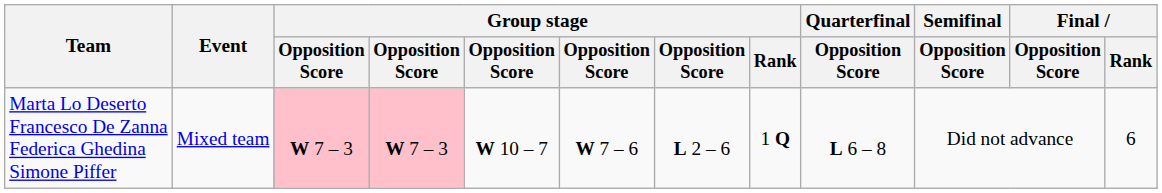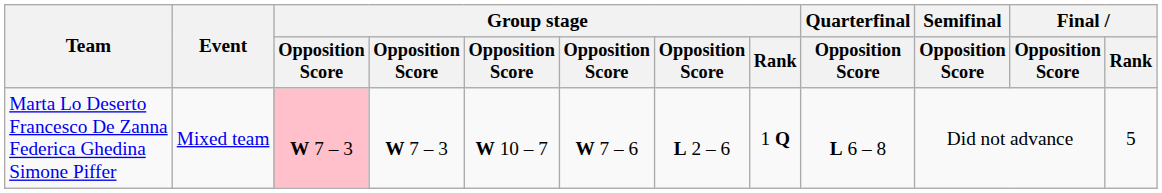(417, 149) pink background -> (417, 149) no background
(1131, 138) 6 -> (1131, 138) 5
